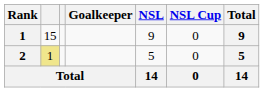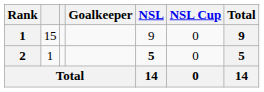(50, 55) khaki background -> (50, 55) no background
(151, 55) normal -> (151, 55) bold
